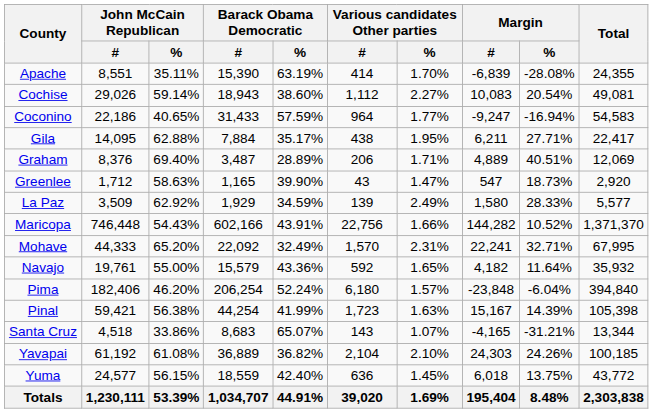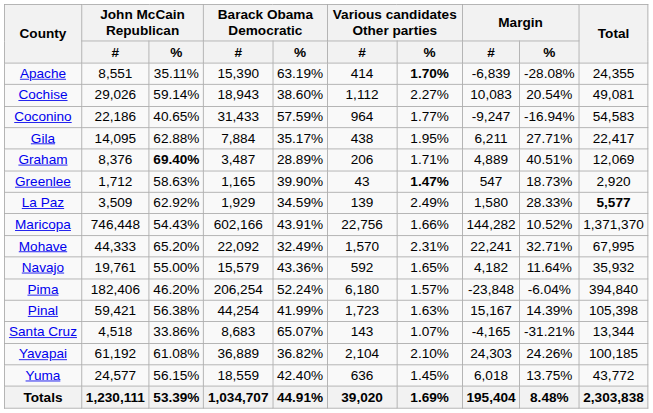(430, 73) normal -> (430, 73) bold
(176, 159) normal -> (176, 159) bold
(430, 181) normal -> (430, 181) bold
(614, 203) normal -> (614, 203) bold
